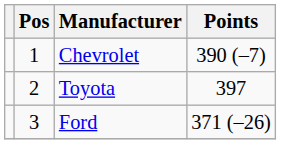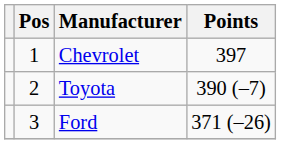(231, 55) 390 (–7) -> (231, 55) 397
(231, 88) 397 -> (231, 88) 390 (–7)
